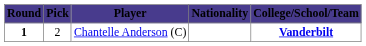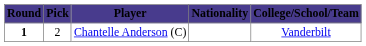(306, 32) bold -> (306, 32) normal
